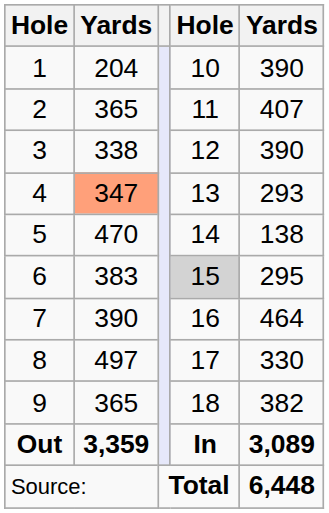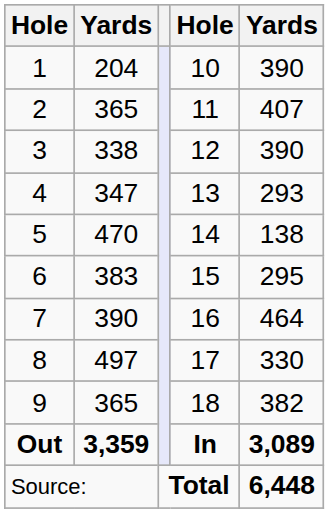(116, 192) lightsalmon background -> (116, 192) no background
(205, 276) lightgrey background -> (205, 276) no background
